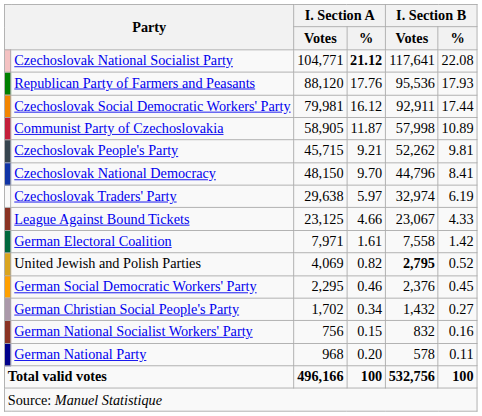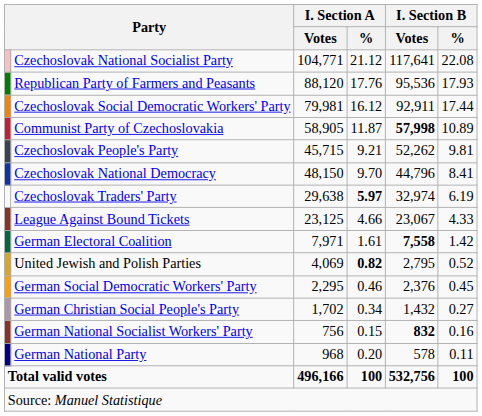(366, 60) bold -> (366, 60) normal
(415, 128) normal -> (415, 128) bold
(370, 196) normal -> (370, 196) bold
(419, 241) normal -> (419, 241) bold
(370, 264) normal -> (370, 264) bold
(419, 264) bold -> (419, 264) normal
(424, 331) normal -> (424, 331) bold
